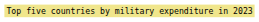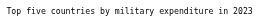(130, 11) khaki background -> (130, 11) no background
